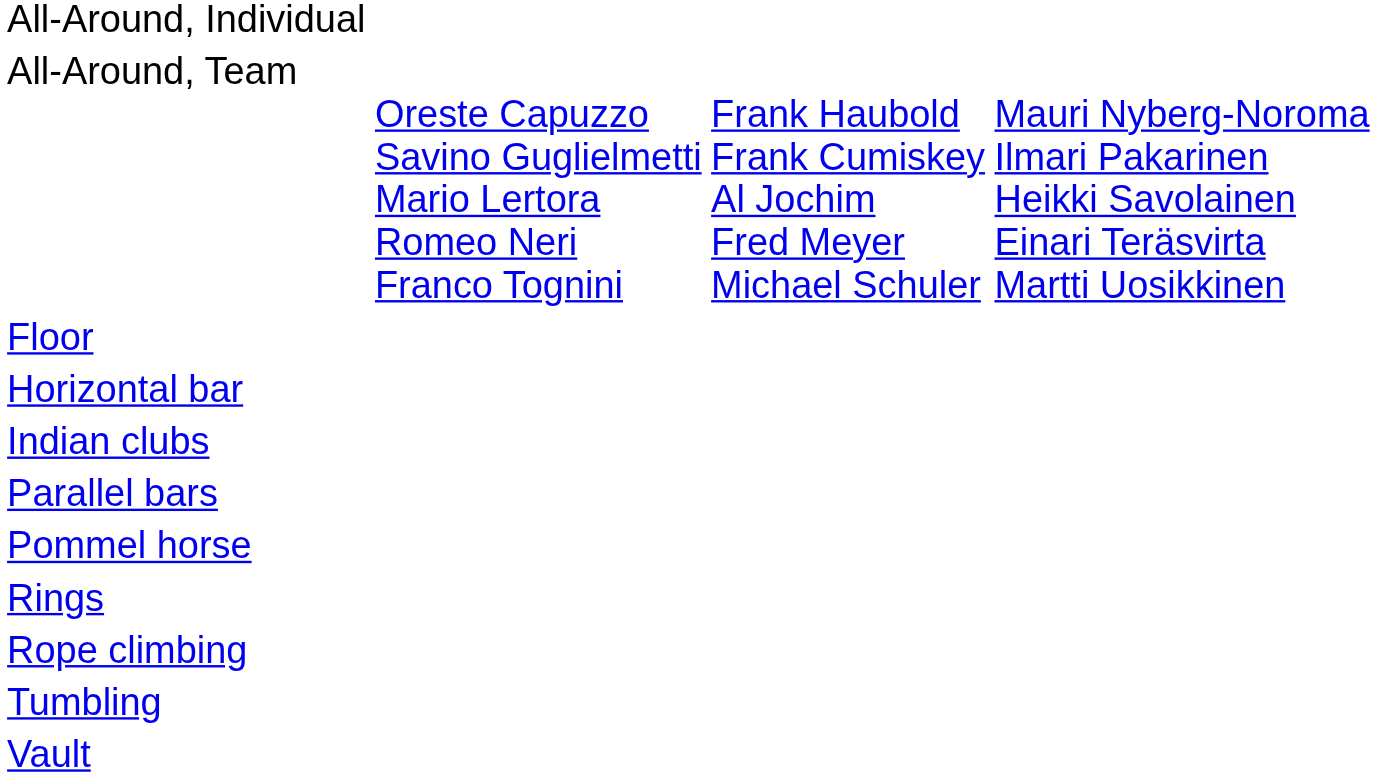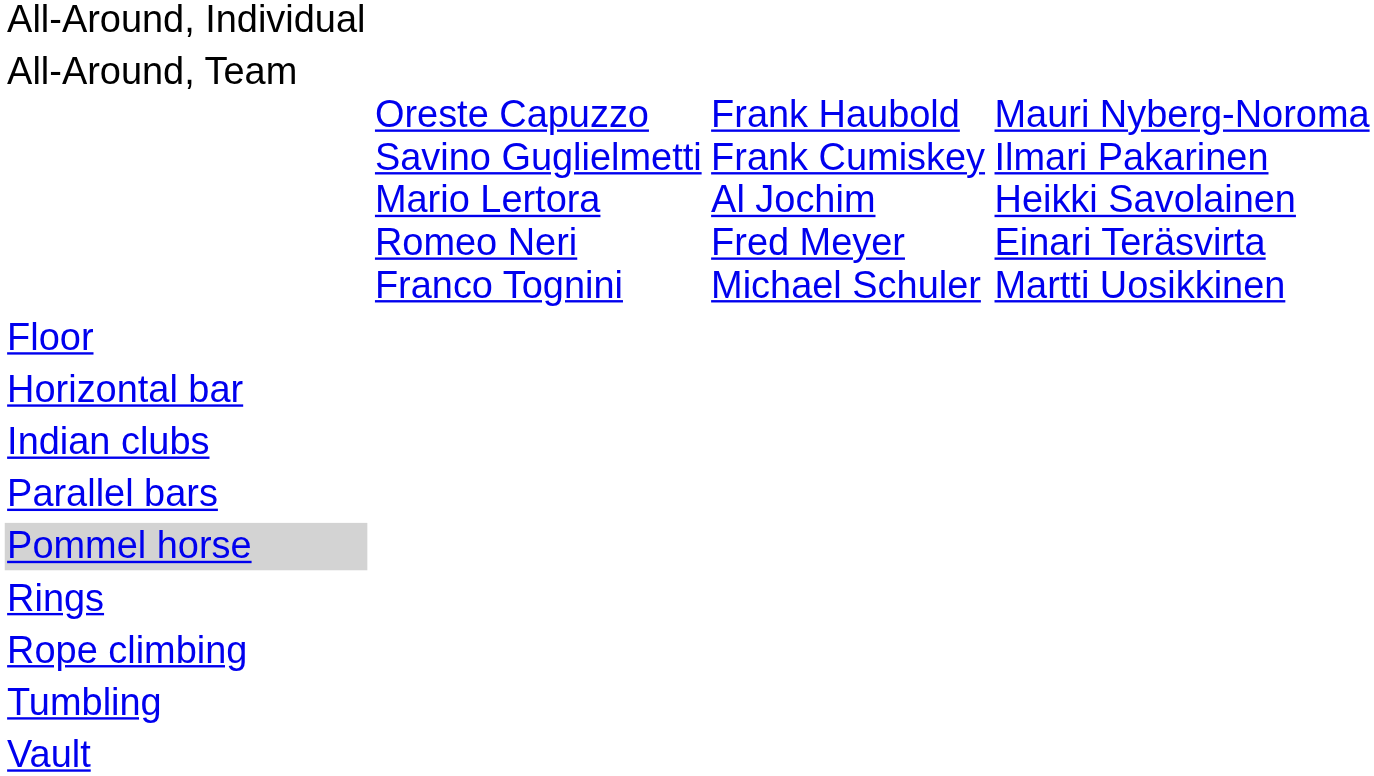(129, 545) no background -> (129, 545) lightgrey background
